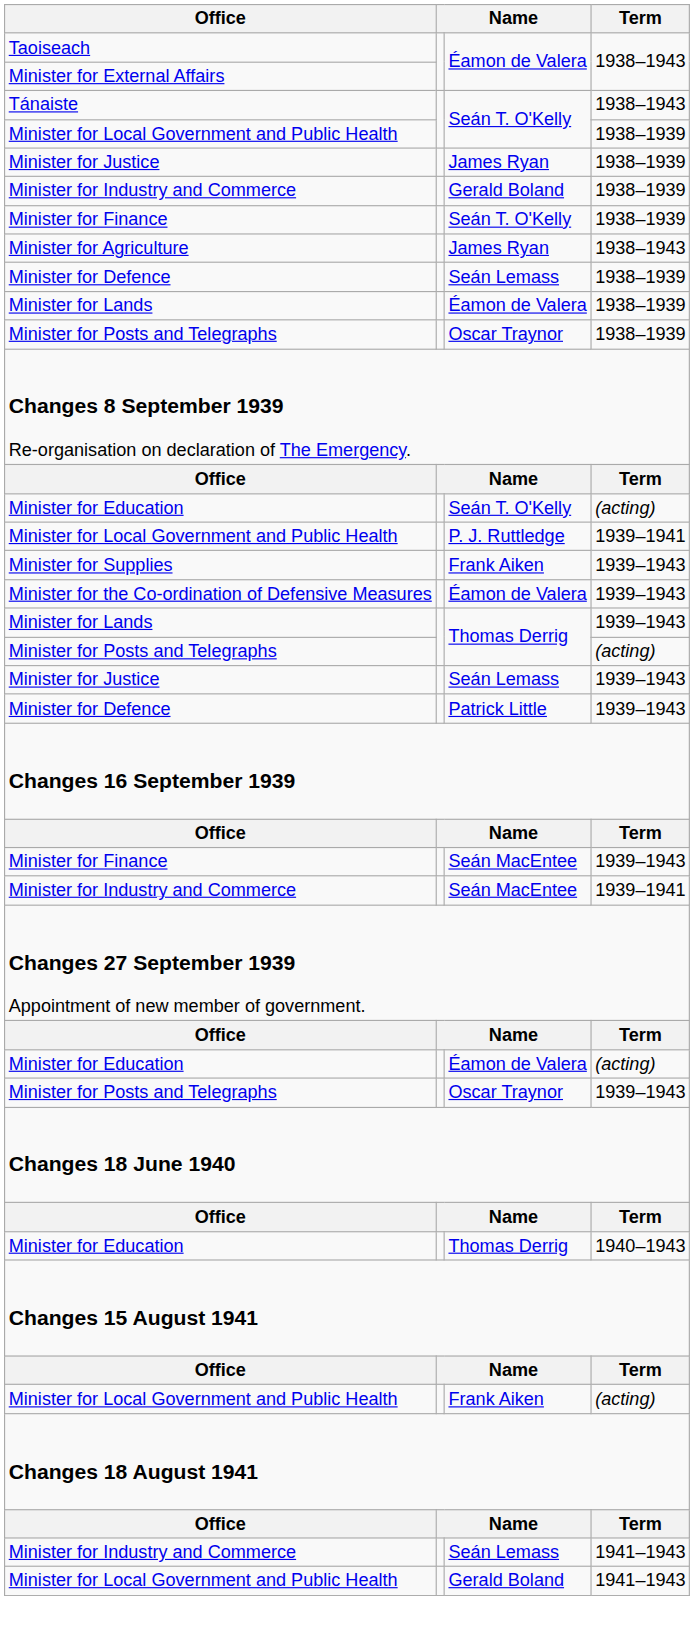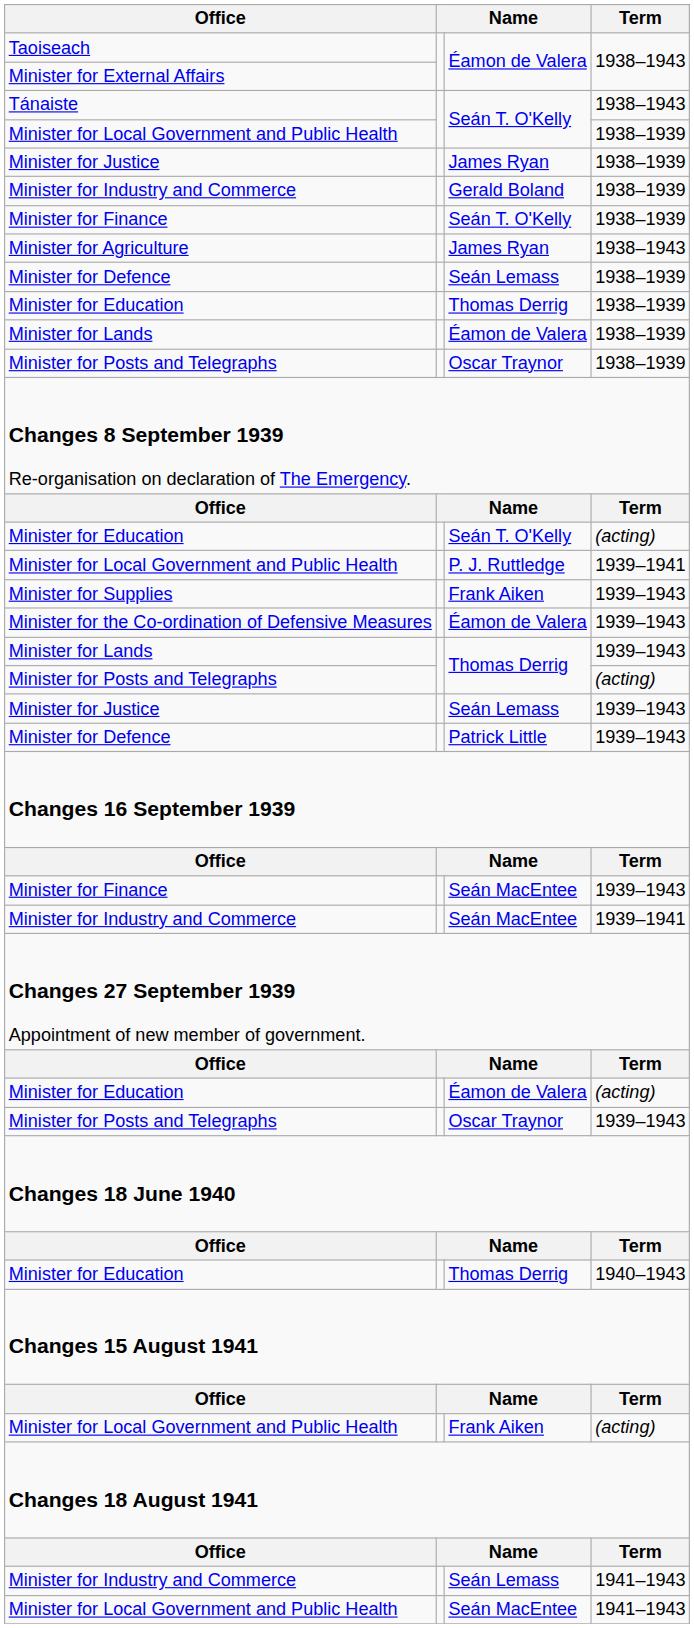+ row: (96, 305)
(506, 1580) Gerald Boland -> (513, 1609) Seán MacEntee
